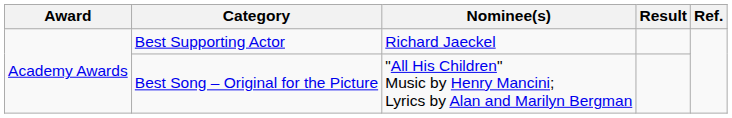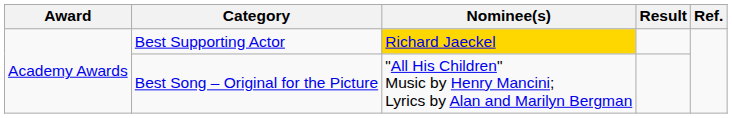(440, 41) no background -> (440, 41) gold background
